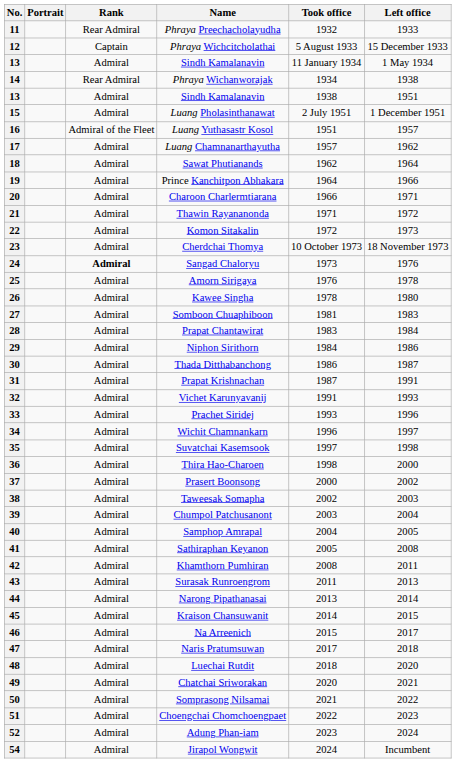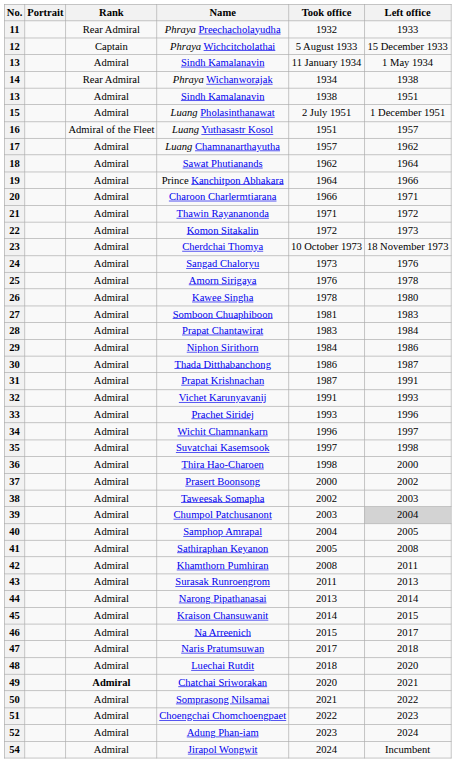(111, 264) bold -> (111, 264) normal
(408, 515) no background -> (408, 515) lightgrey background
(111, 682) normal -> (111, 682) bold
